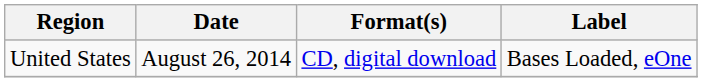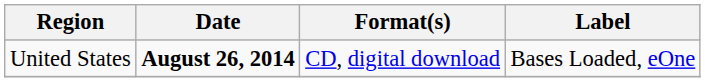(216, 58) normal -> (218, 58) bold
